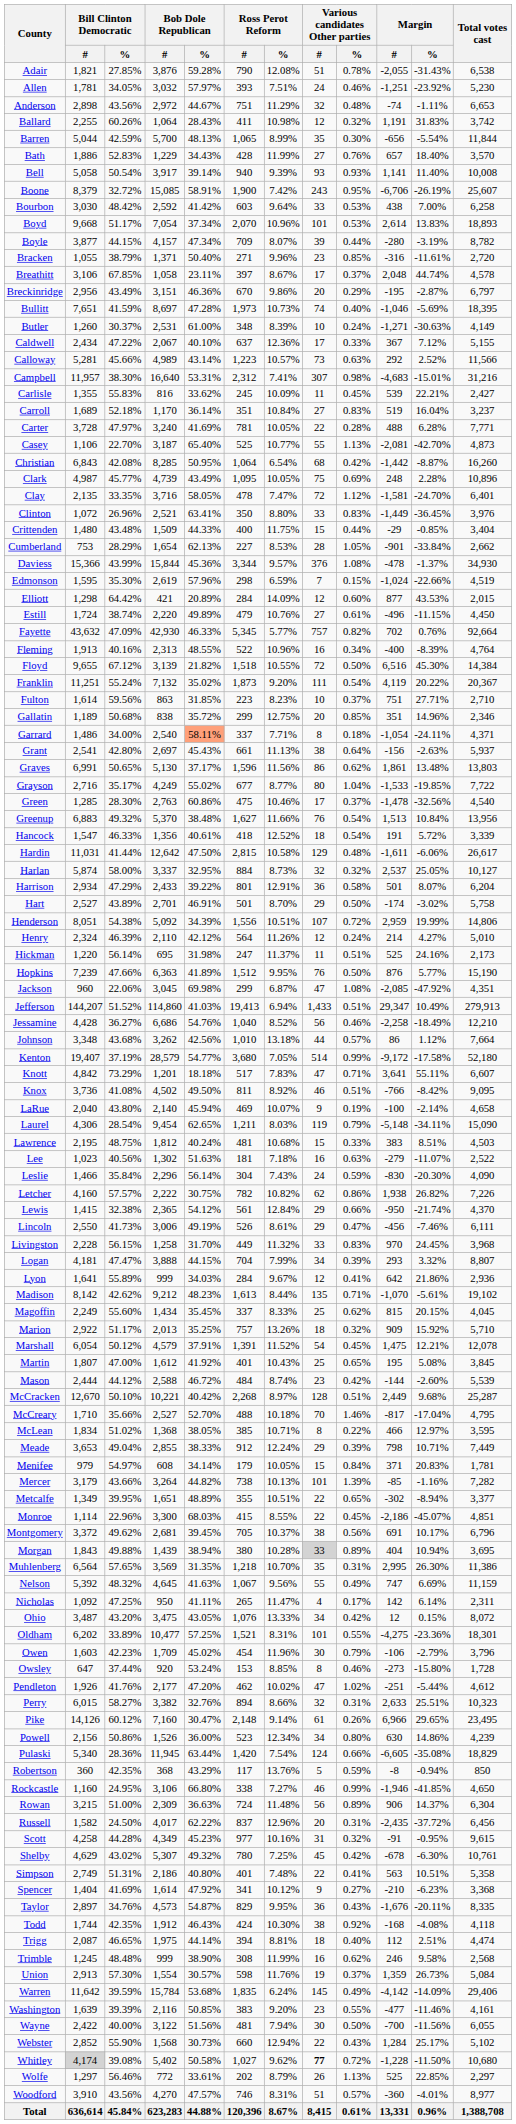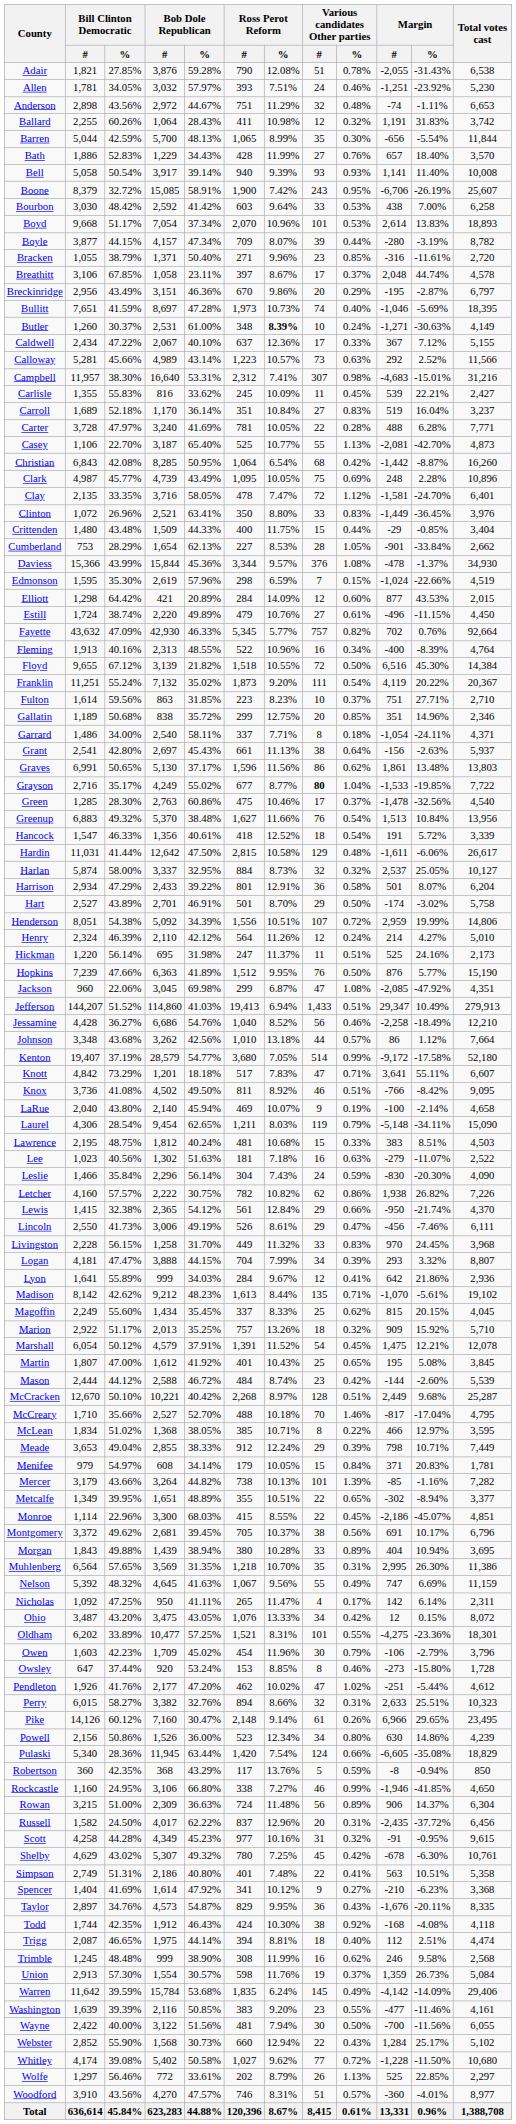(283, 326) normal -> (283, 326) bold
(204, 734) lightsalmon background -> (204, 734) no background
(319, 785) normal -> (319, 785) bold
(319, 1550) lightgrey background -> (319, 1550) no background
(85, 2060) lightgrey background -> (85, 2060) no background
(319, 2060) bold -> (319, 2060) normal
